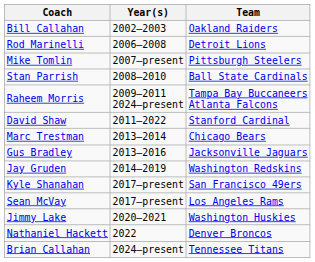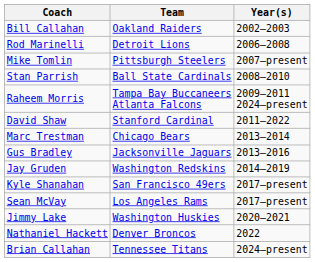columns swapped: (248, 12) <-> (148, 12)
